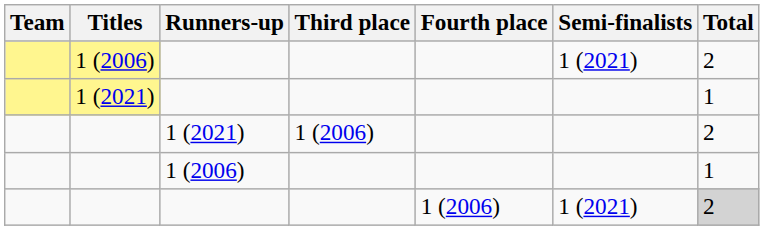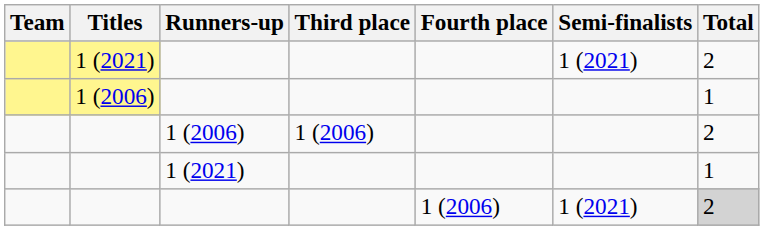(115, 59) 1 (2006) -> (115, 59) 1 (2021)
(115, 96) 1 (2021) -> (115, 96) 1 (2006)
(205, 133) 1 (2021) -> (205, 133) 1 (2006)
(205, 170) 1 (2006) -> (205, 170) 1 (2021)
